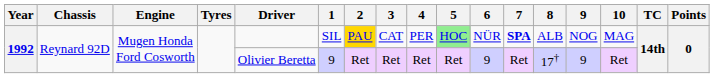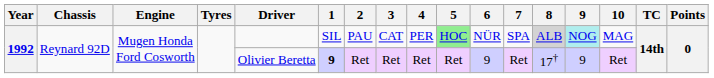(360, 36) gold background -> (360, 36) no background
(519, 36) bold -> (518, 36) normal
(550, 36) no background -> (549, 36) lightgrey background
(583, 36) no background -> (582, 36) paleturquoise background
(332, 59) normal -> (332, 59) bold
